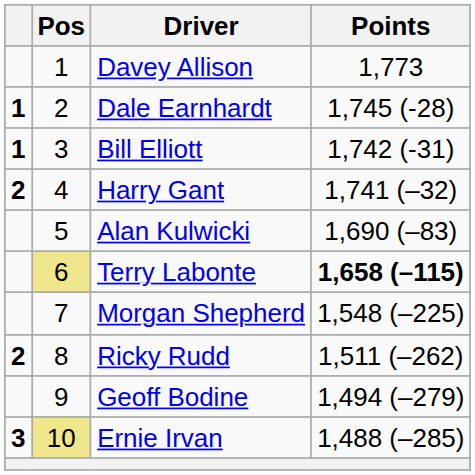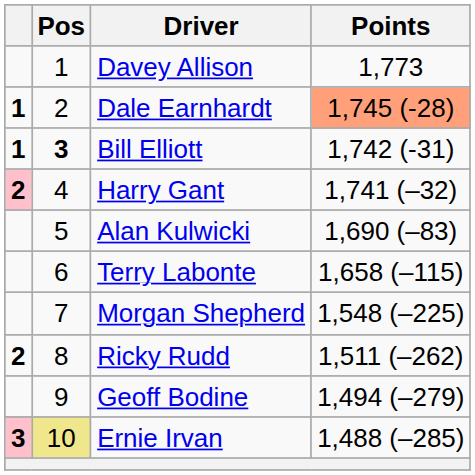(391, 108) no background -> (391, 108) lightsalmon background
(61, 149) normal -> (61, 149) bold
(18, 190) no background -> (18, 190) pink background
(61, 272) khaki background -> (61, 272) no background
(391, 272) bold -> (391, 272) normal
(18, 437) no background -> (18, 437) pink background
